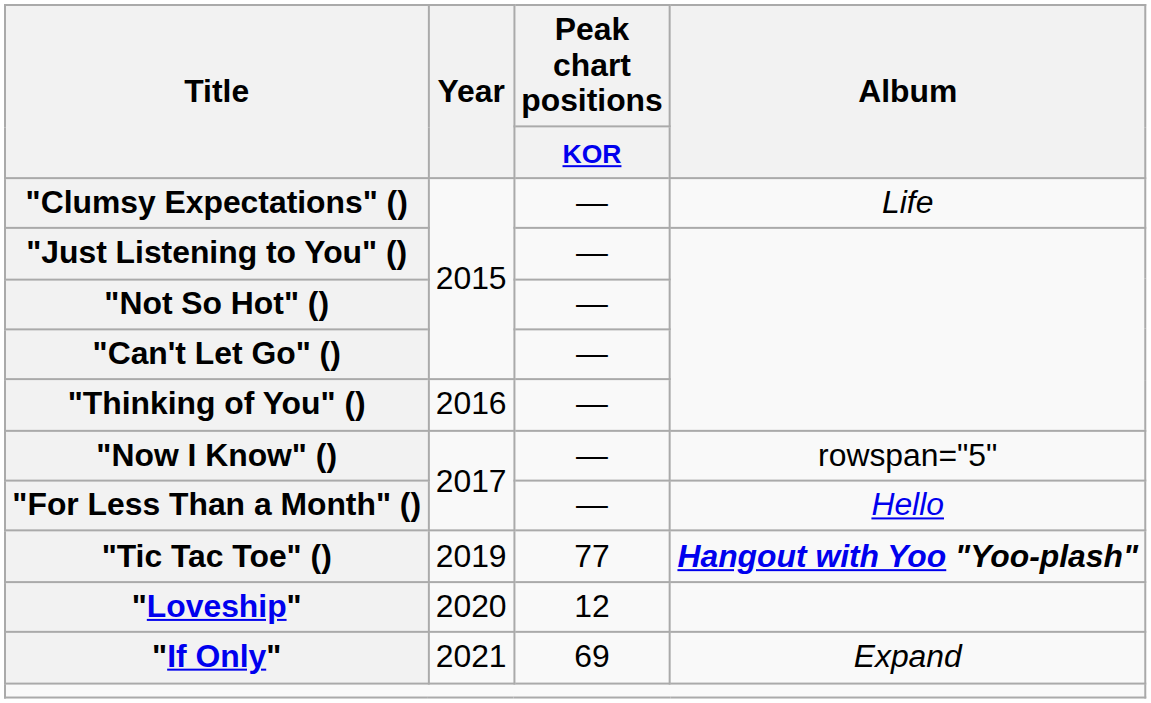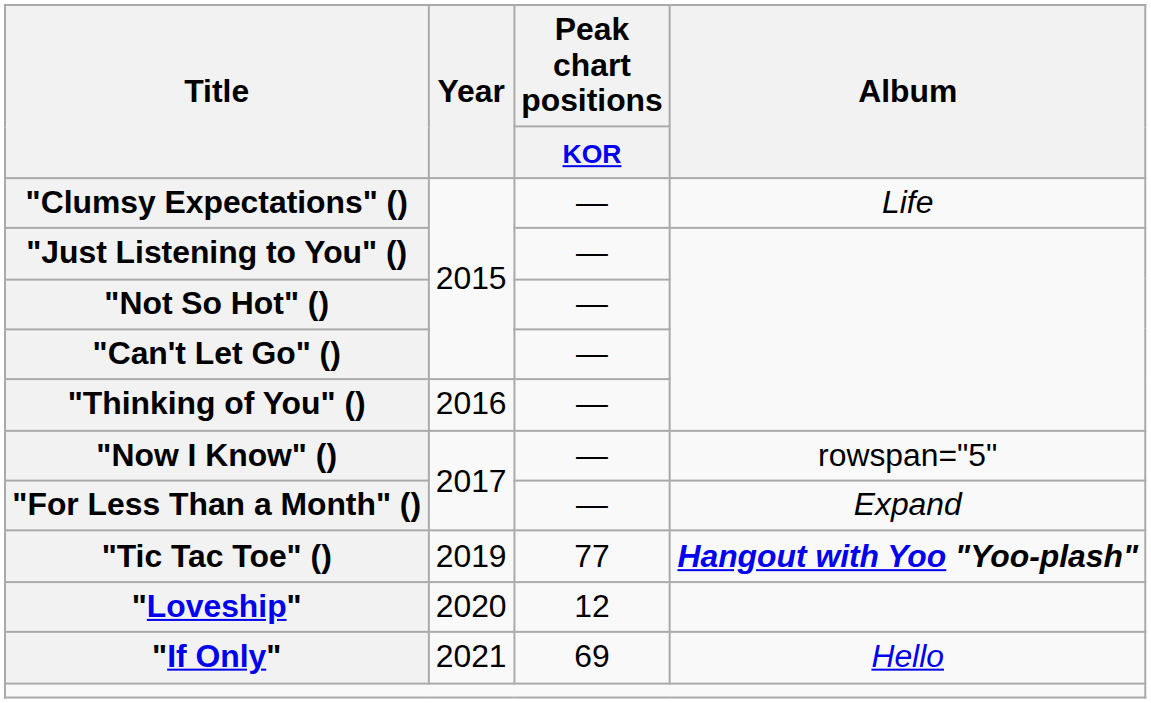(908, 505) Hello -> (908, 505) Expand
(908, 656) Expand -> (908, 656) Hello
